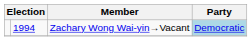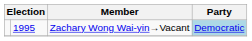(24, 28) 1994 -> (24, 28) 1995
